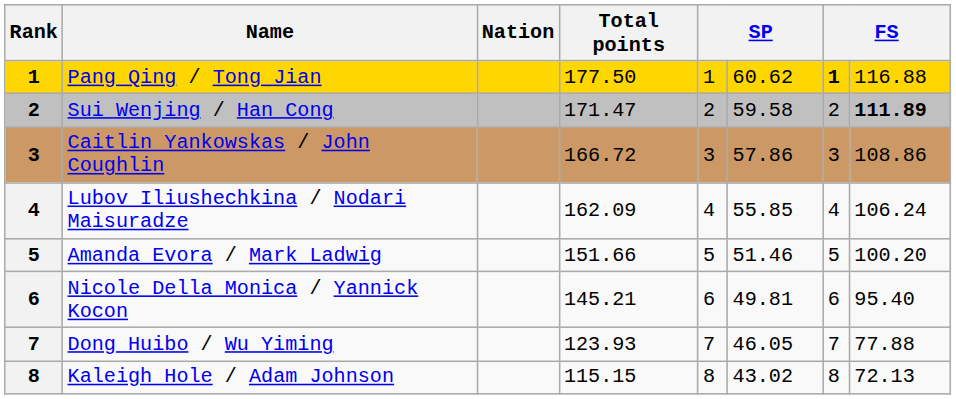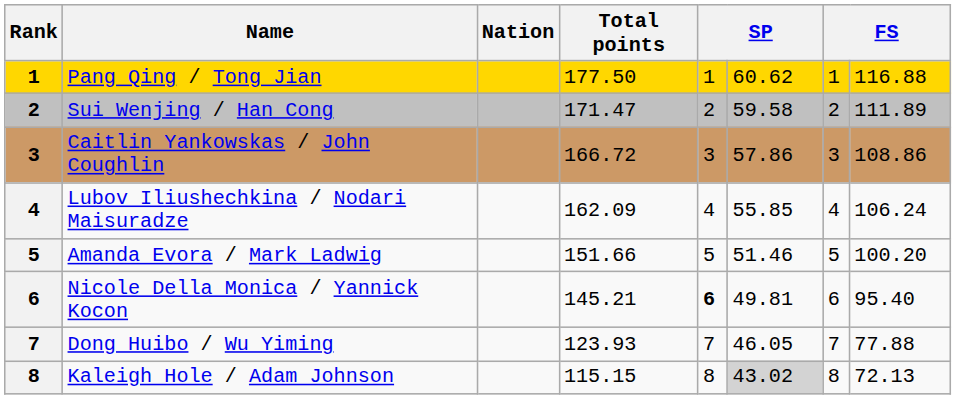(834, 77) bold -> (834, 77) normal
(891, 110) bold -> (891, 110) normal
(709, 300) normal -> (709, 300) bold
(763, 377) no background -> (763, 377) lightgrey background
